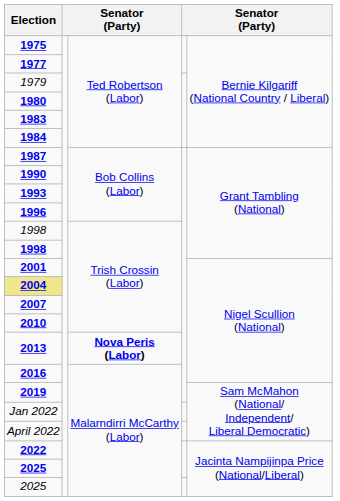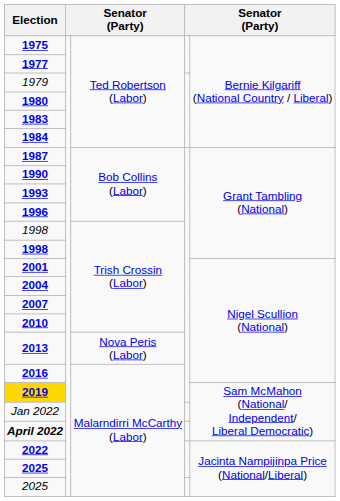(33, 286) khaki background -> (35, 286) no background
(125, 348) bold -> (128, 348) normal
(33, 392) no background -> (35, 392) gold background
(33, 431) normal -> (35, 431) bold
